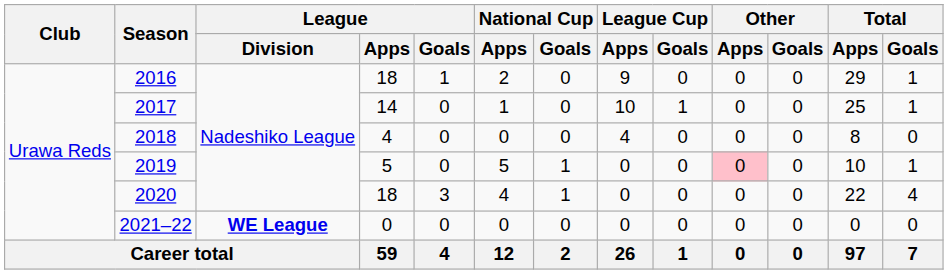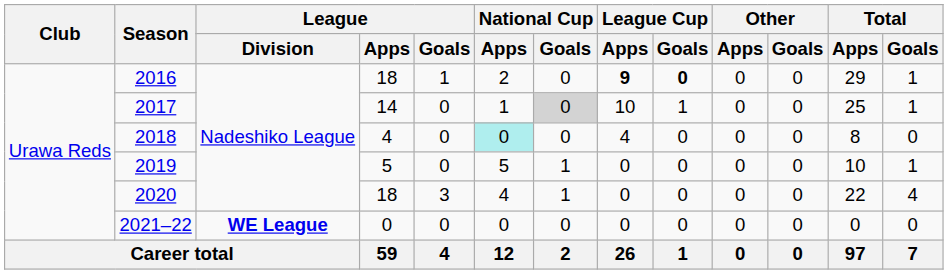(625, 78) normal -> (625, 78) bold
(683, 78) normal -> (683, 78) bold
(565, 107) no background -> (565, 107) lightgrey background
(504, 136) no background -> (504, 136) paleturquoise background
(740, 166) pink background -> (740, 166) no background
